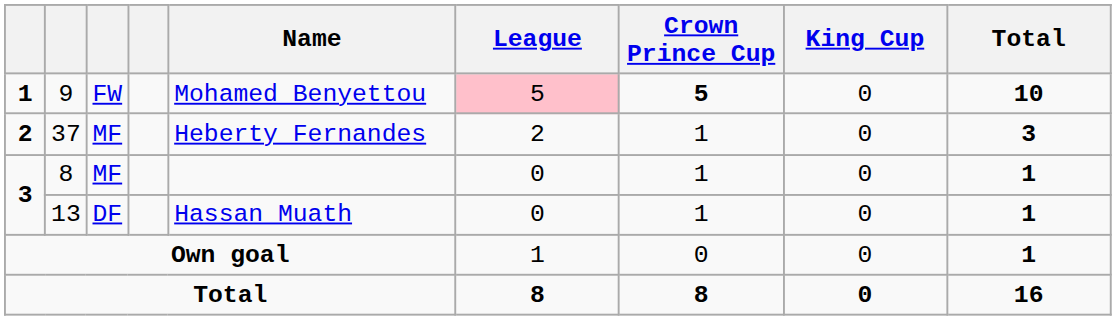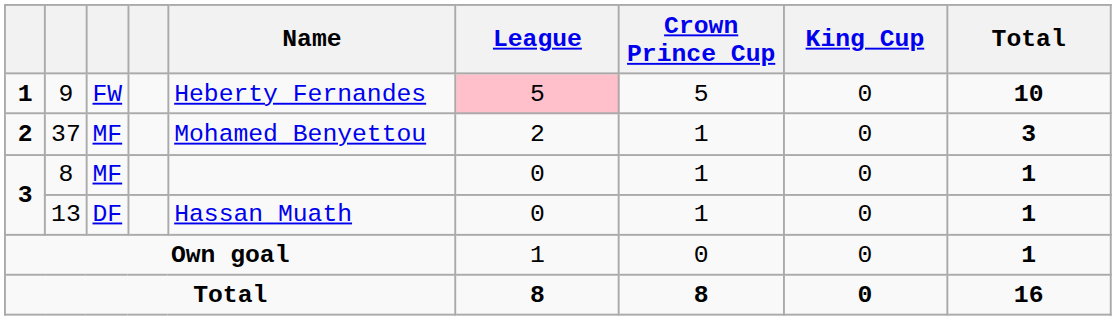(300, 94) Mohamed Benyettou -> (300, 94) Heberty Fernandes
(701, 94) bold -> (701, 94) normal
(300, 134) Heberty Fernandes -> (300, 134) Mohamed Benyettou
